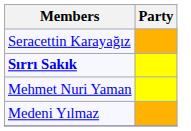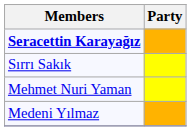(69, 41) normal -> (74, 41) bold
(42, 65) bold -> (40, 65) normal
